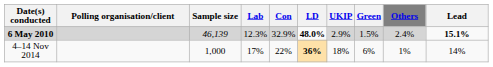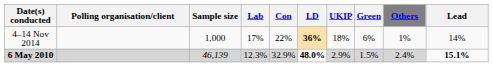rows swapped: (30, 51) <-> (30, 34)
